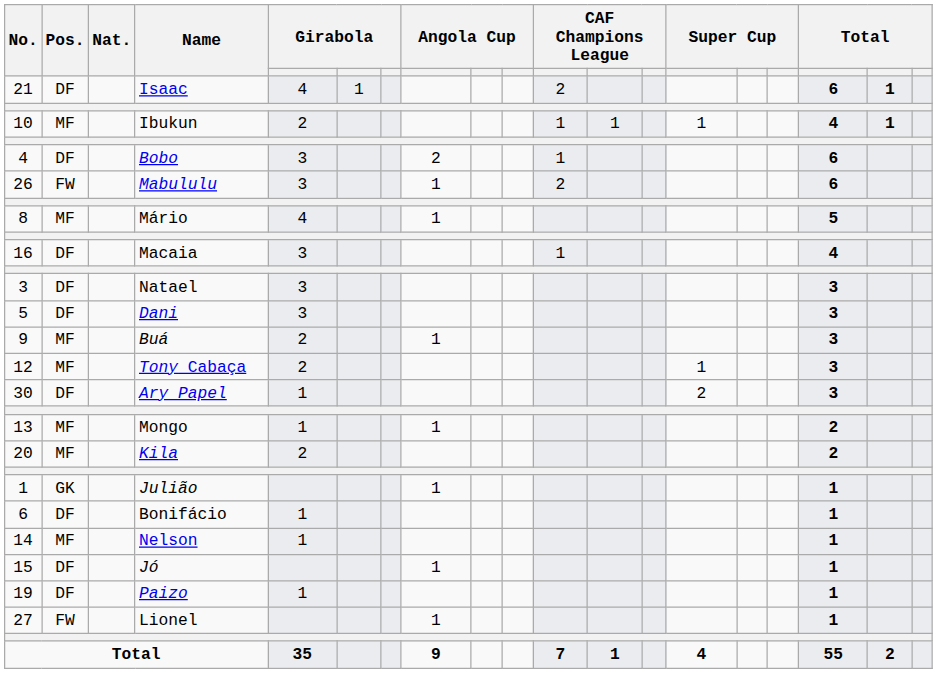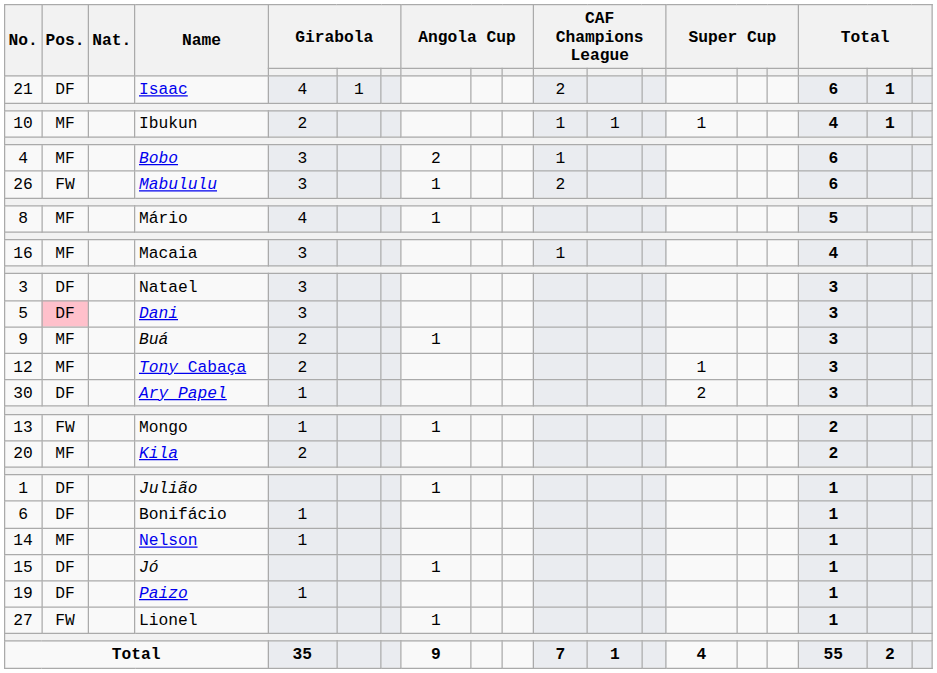(65, 158) DF -> (65, 158) MF
(65, 253) DF -> (65, 253) MF
(65, 314) no background -> (65, 314) pink background
(65, 427) MF -> (65, 427) FW
(65, 488) GK -> (65, 488) DF
